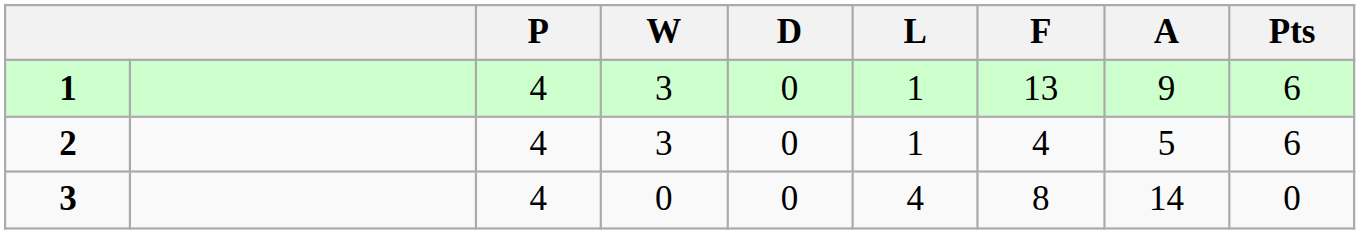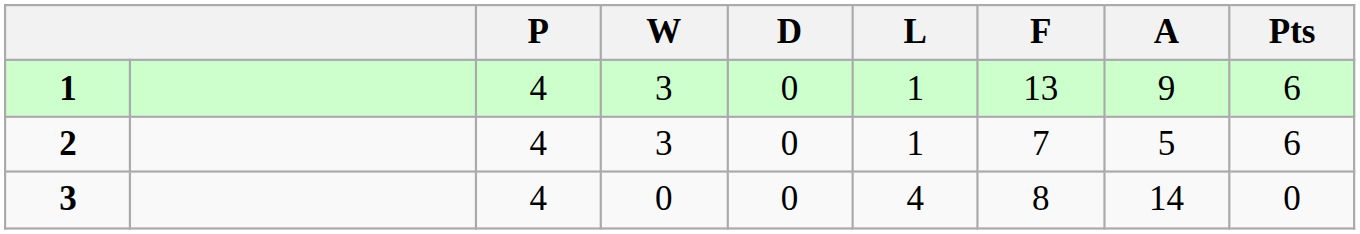(1041, 143) 4 -> (1041, 143) 7
